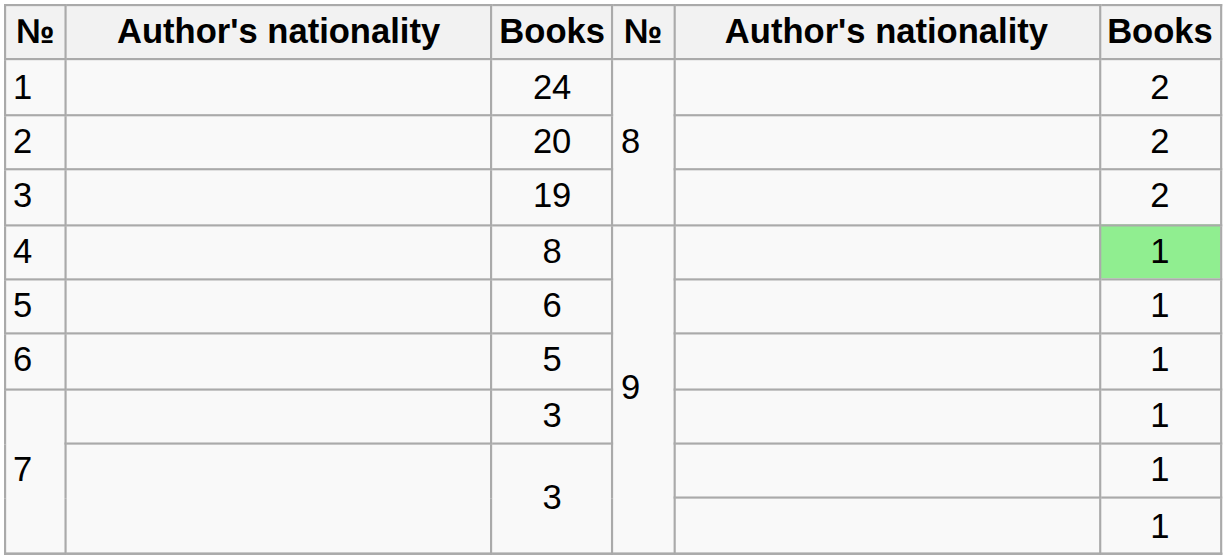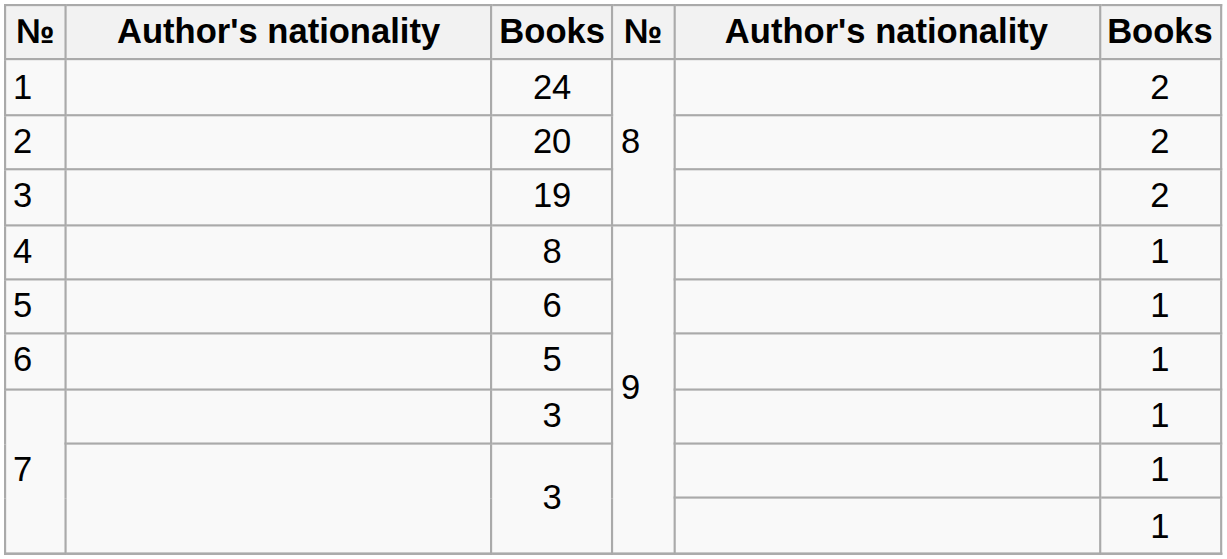(1160, 251) lightgreen background -> (1160, 251) no background
